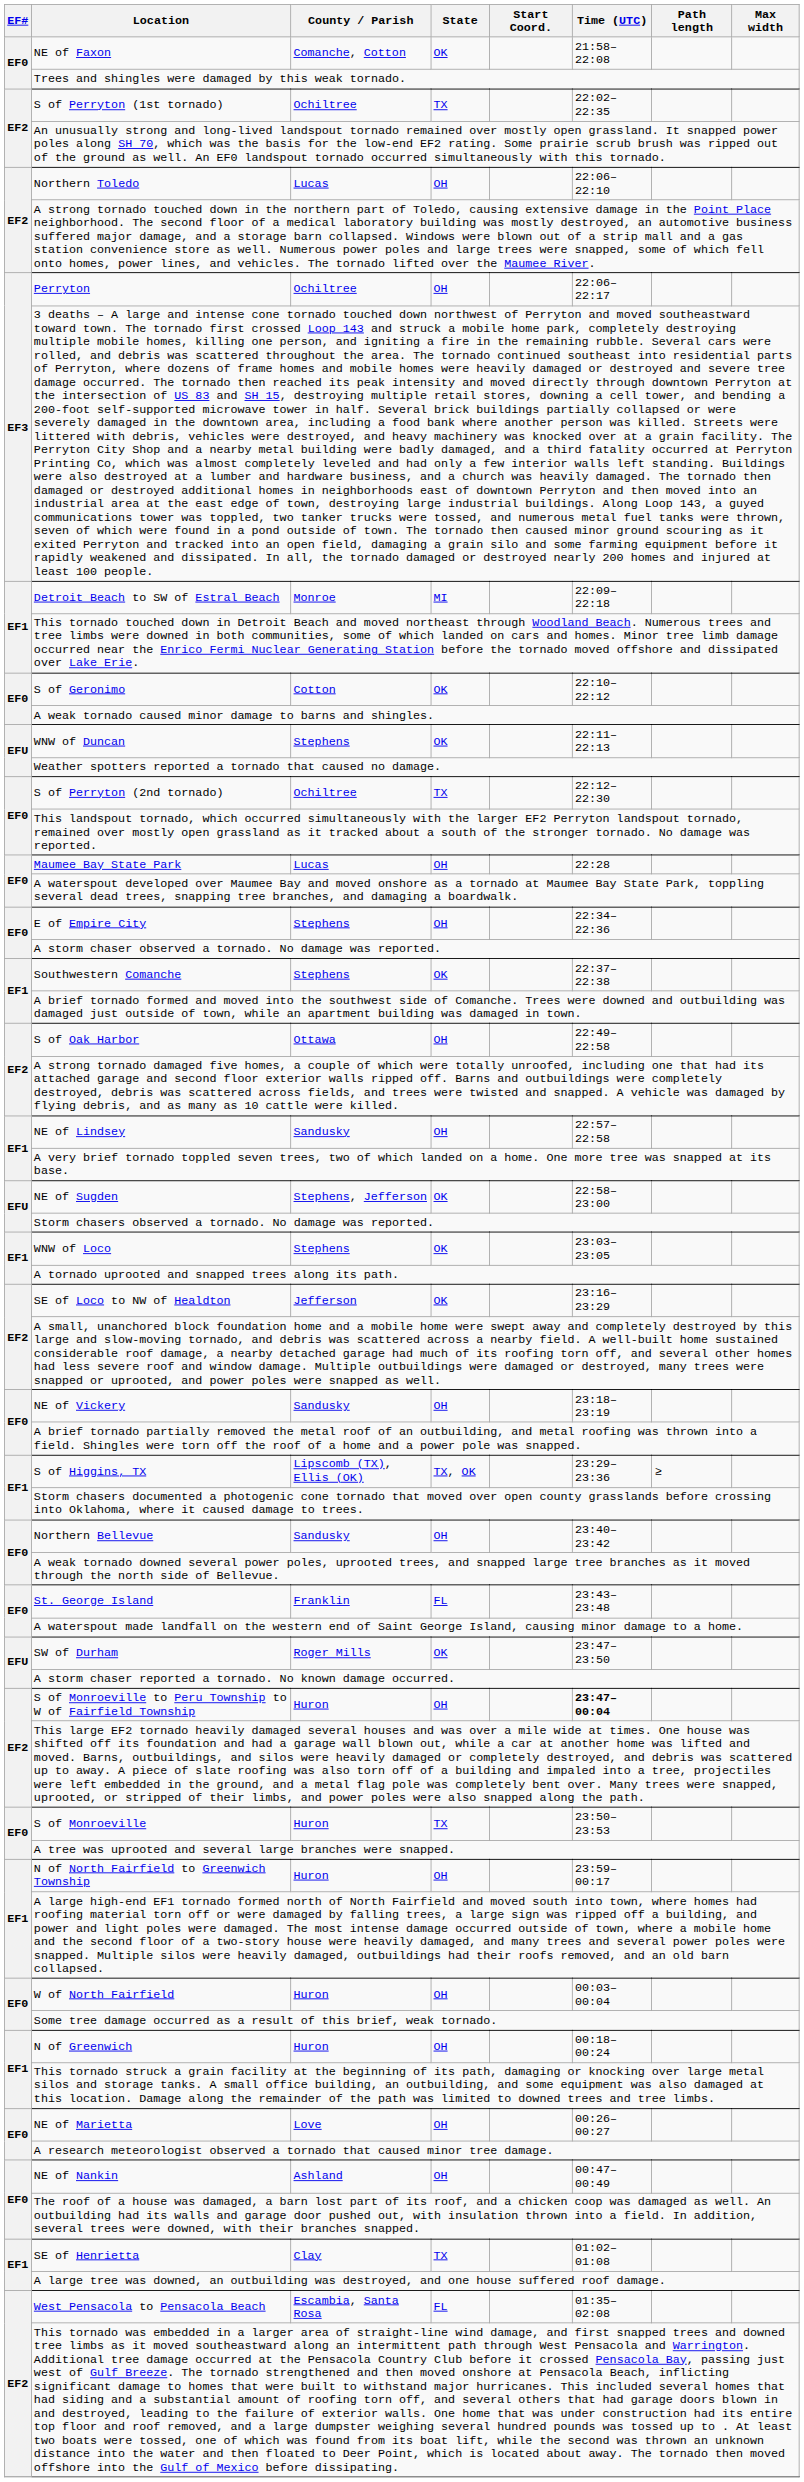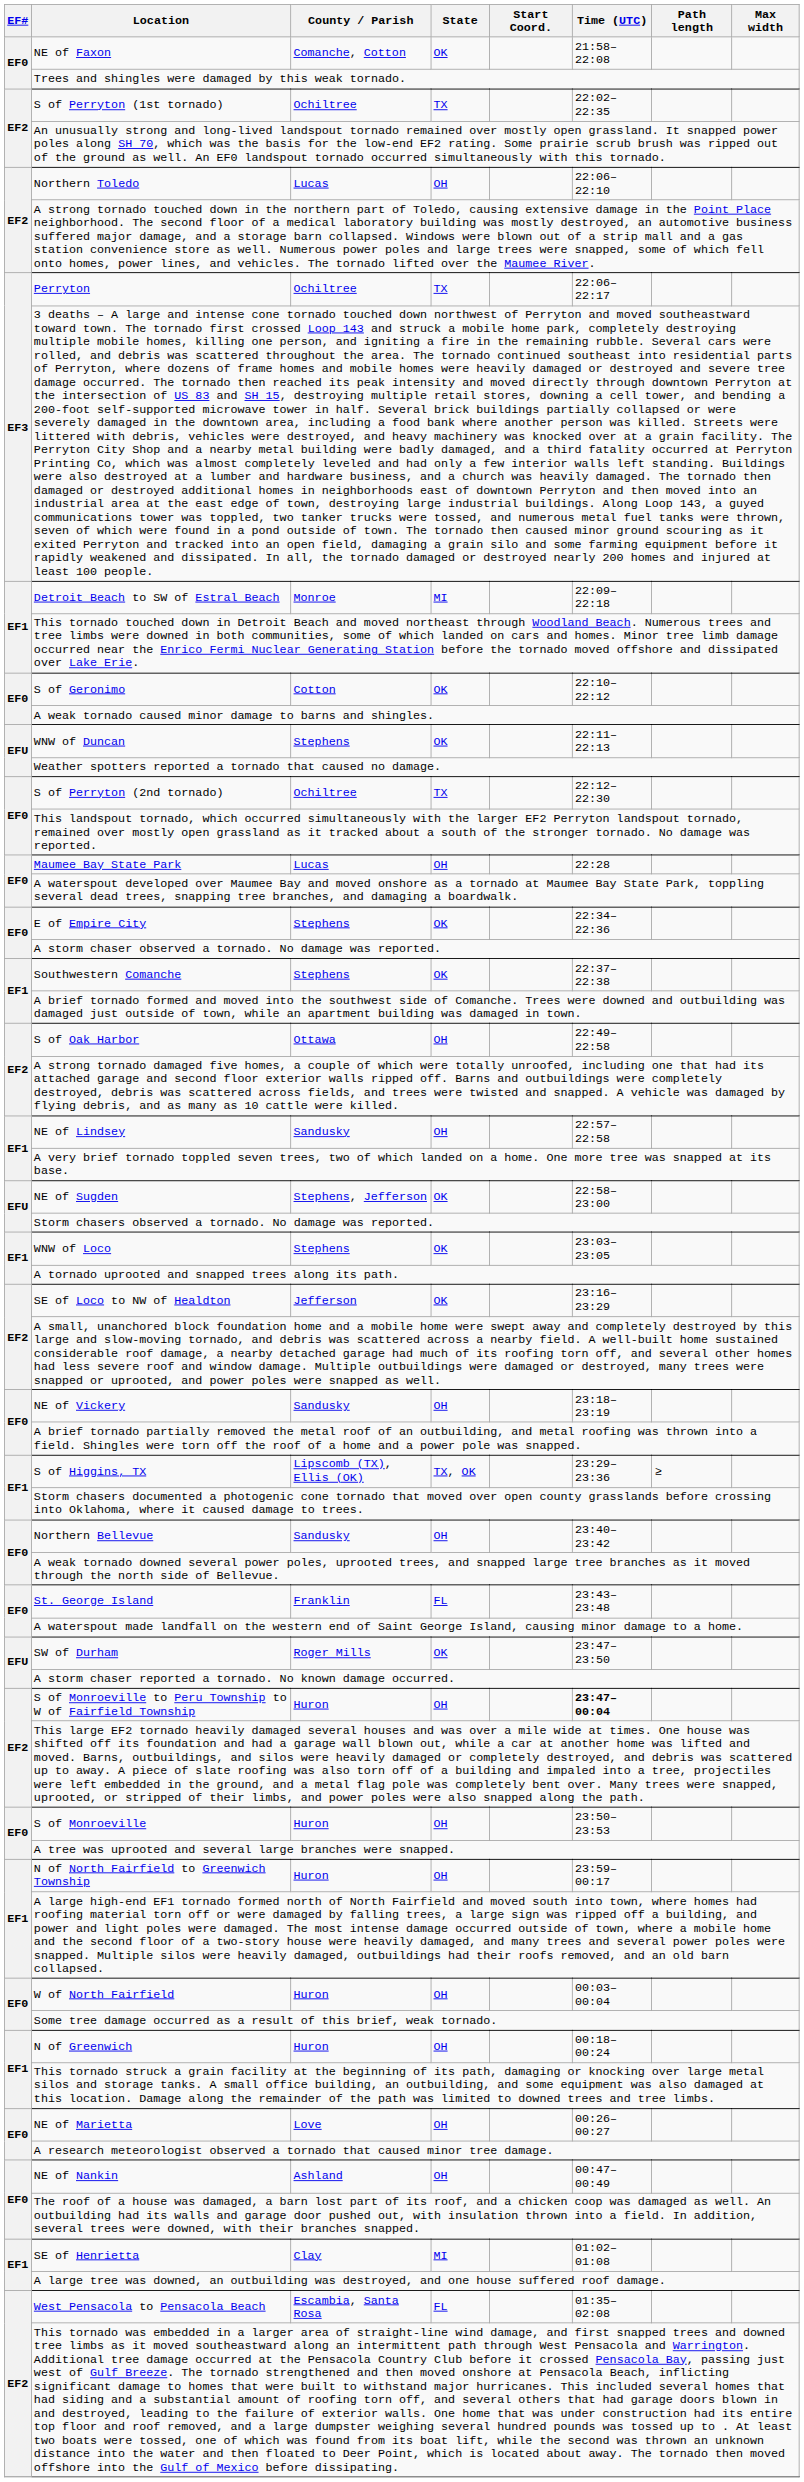(441, 289) OH -> (441, 289) TX
(441, 923) OH -> (441, 923) OK
(441, 1824) TX -> (441, 1824) OH
(441, 2255) TX -> (441, 2255) MI
